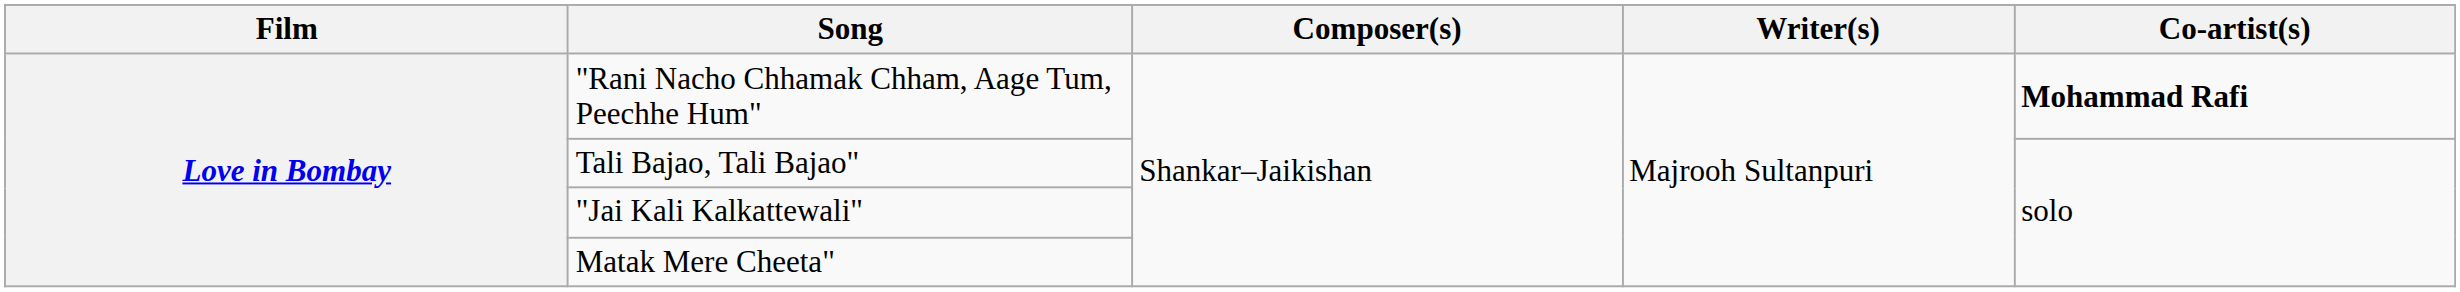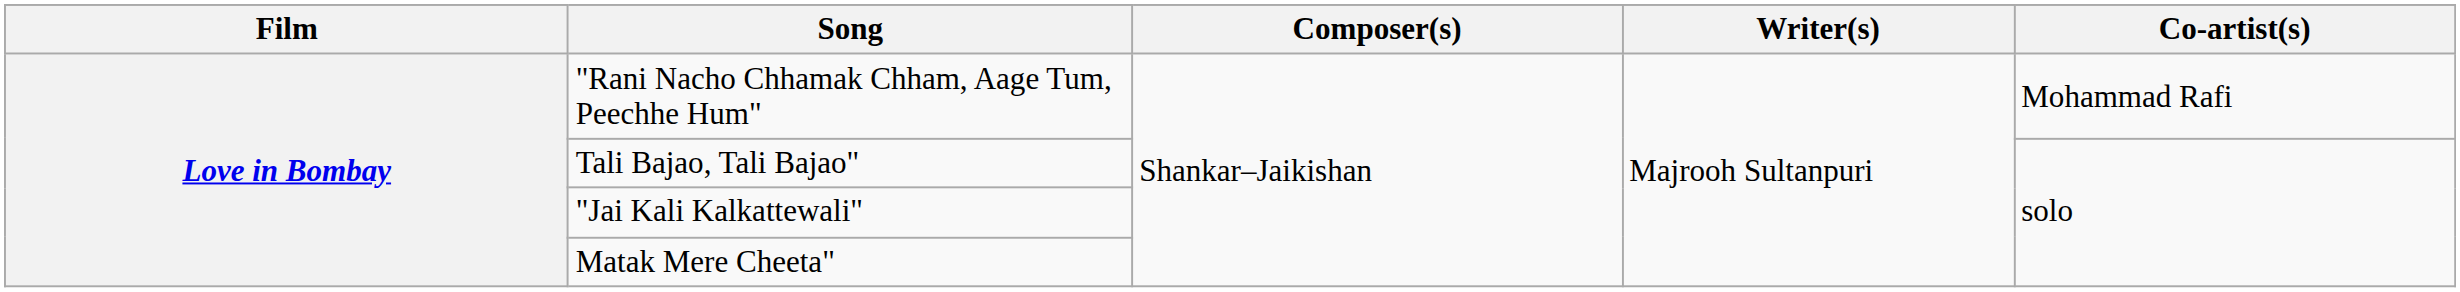(2135, 95) bold -> (2127, 95) normal
